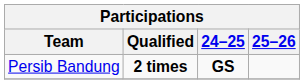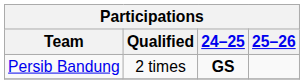(160, 66) bold -> (160, 66) normal
